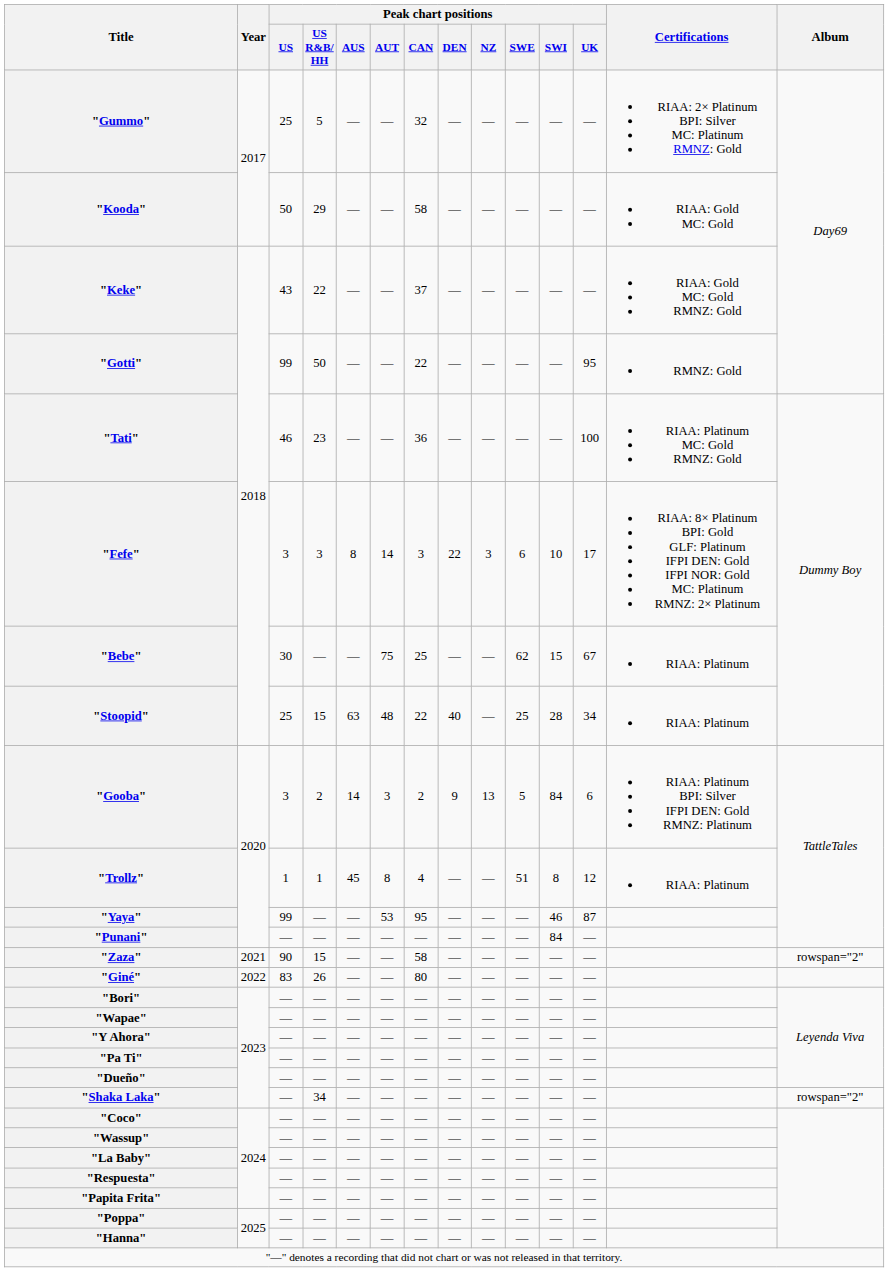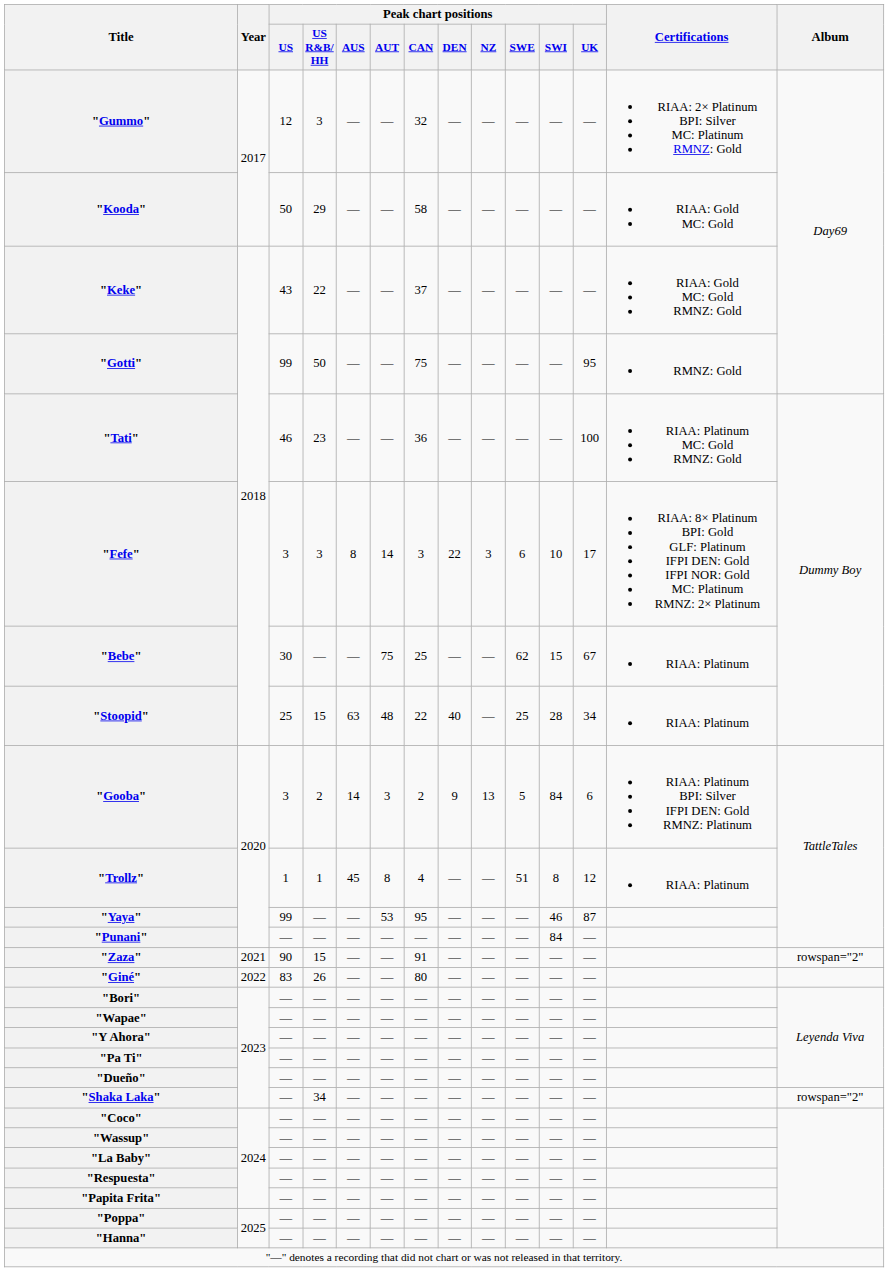(286, 121) 25 -> (286, 121) 12
(320, 121) 5 -> (320, 121) 3
(421, 363) 22 -> (421, 363) 75
(421, 957) 58 -> (421, 957) 91
